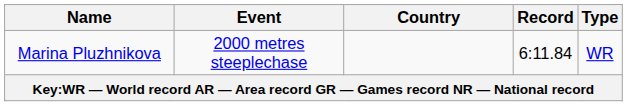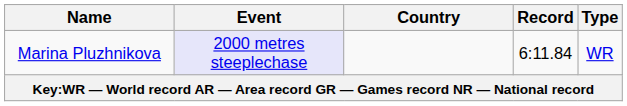(259, 53) no background -> (259, 53) lavender background
